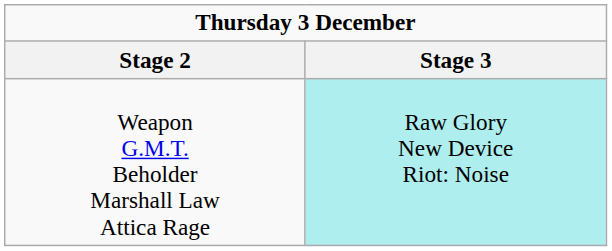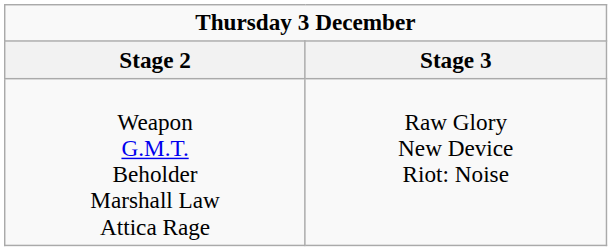(456, 148) paleturquoise background -> (456, 148) no background
